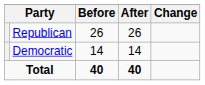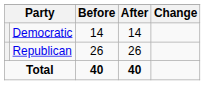rows swapped: (42, 32) <-> (42, 51)
